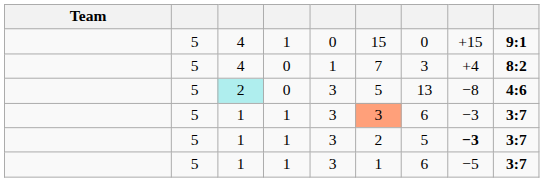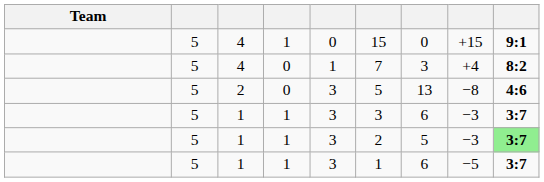(241, 90) paleturquoise background -> (241, 90) no background
(378, 115) lightsalmon background -> (378, 115) no background
(470, 139) bold -> (470, 139) normal
(516, 139) no background -> (516, 139) lightgreen background
